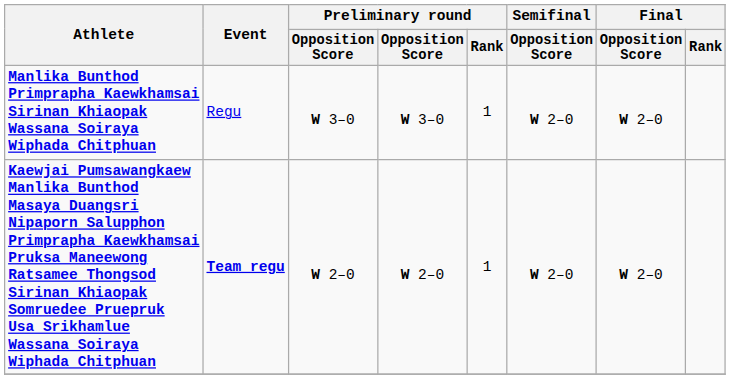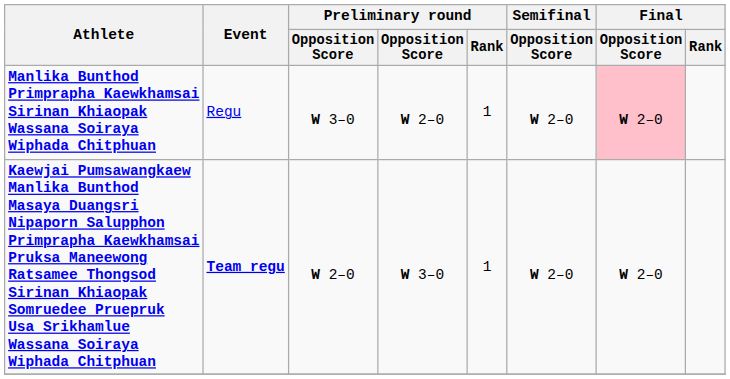(422, 121) W 3–0 -> (422, 121) W 2–0
(641, 121) no background -> (641, 121) pink background
(422, 275) W 2–0 -> (422, 275) W 3–0
